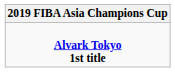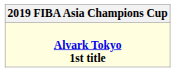(88, 51) no background -> (88, 51) lightyellow background
